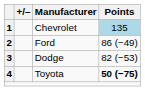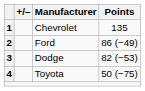(119, 27) lightblue background -> (119, 27) no background
(119, 74) bold -> (119, 74) normal
